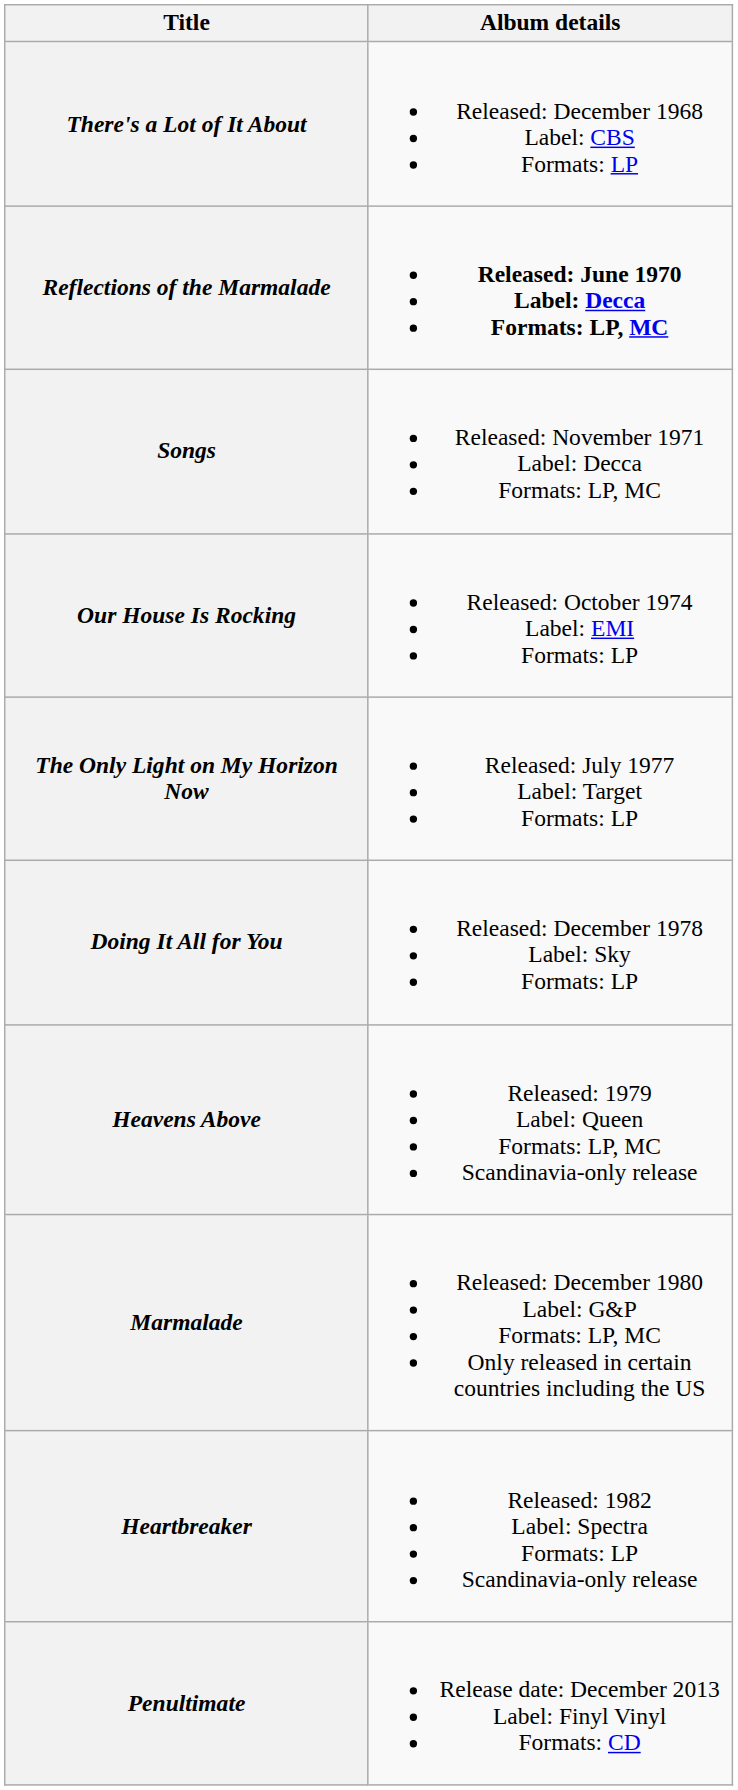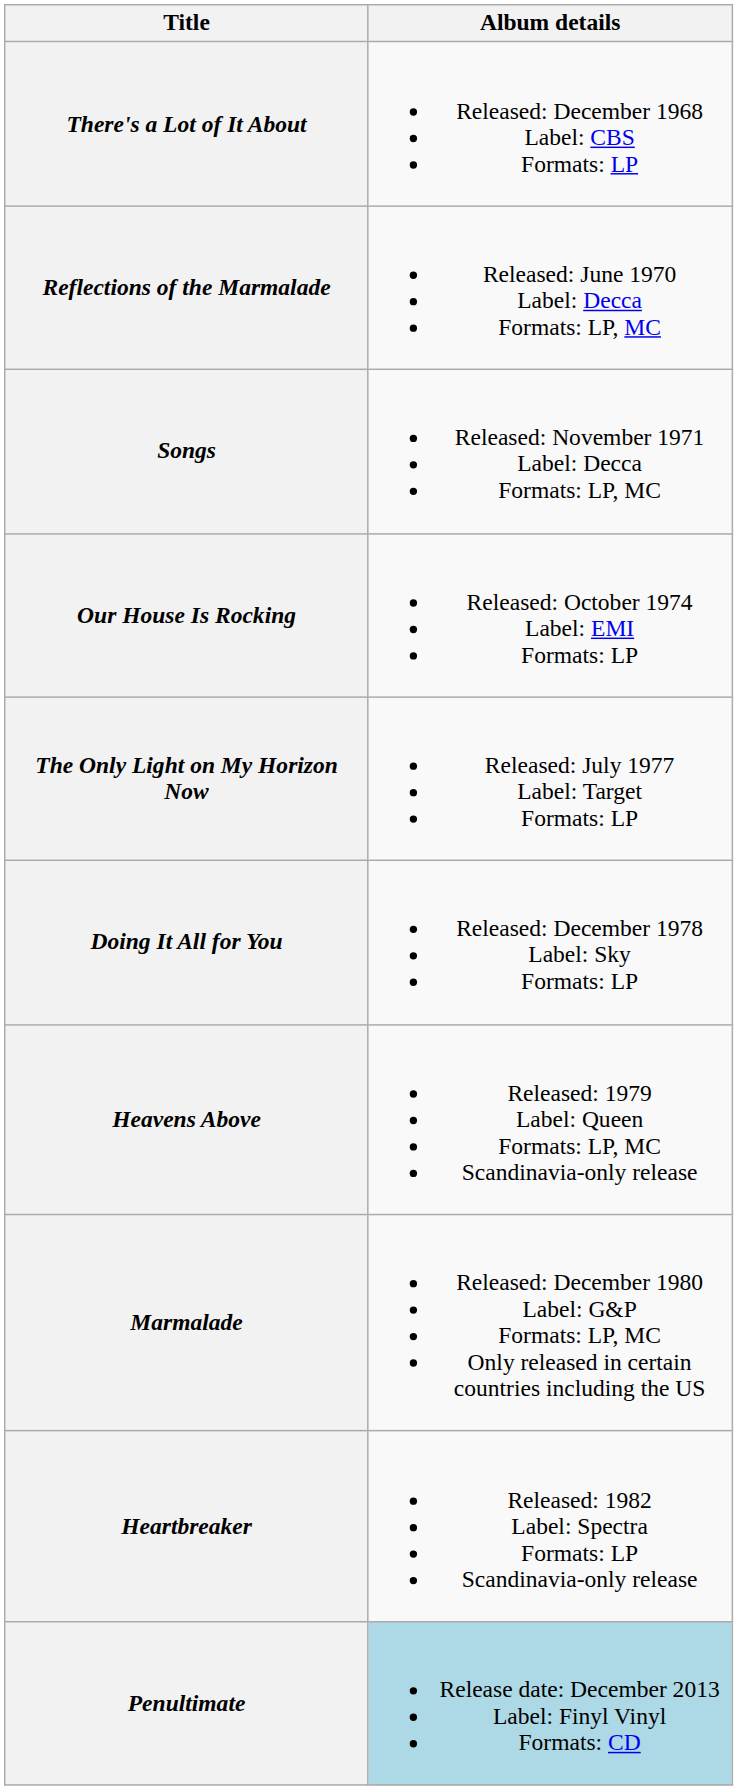(550, 301) bold -> (550, 301) normal
(550, 1716) no background -> (550, 1716) lightblue background
